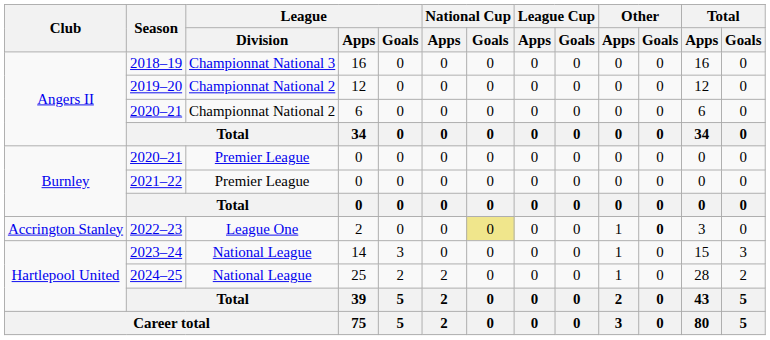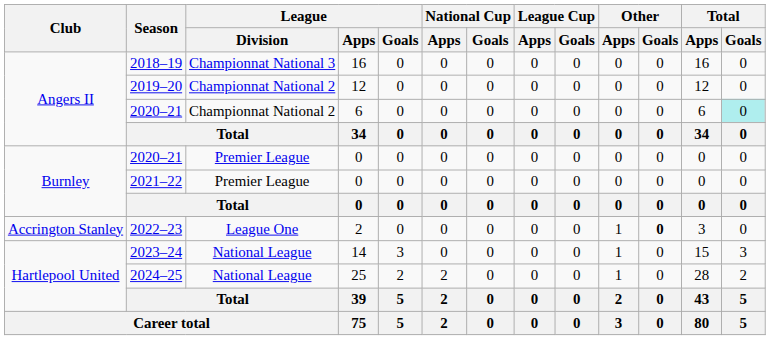(743, 110) no background -> (743, 110) paleturquoise background
(490, 228) khaki background -> (490, 228) no background
